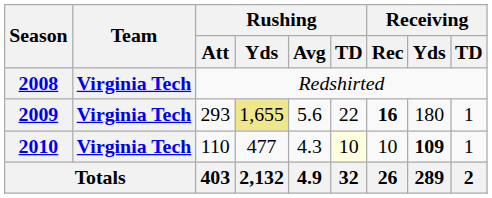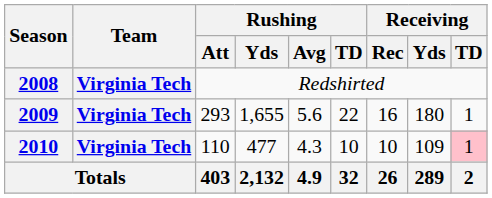(262, 114) khaki background -> (262, 114) no background
(388, 114) bold -> (388, 114) normal
(349, 146) lightyellow background -> (349, 146) no background
(429, 146) bold -> (429, 146) normal
(469, 146) no background -> (469, 146) pink background
